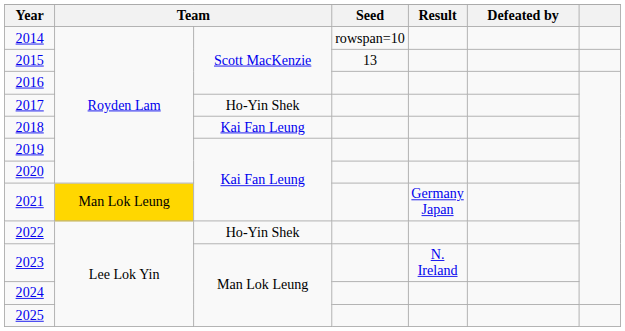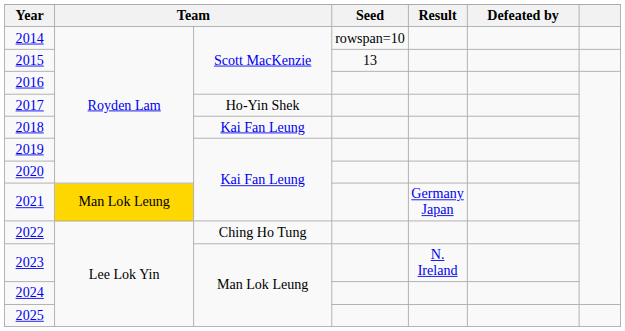(263, 232) Ho-Yin Shek -> (263, 232) Ching Ho Tung
